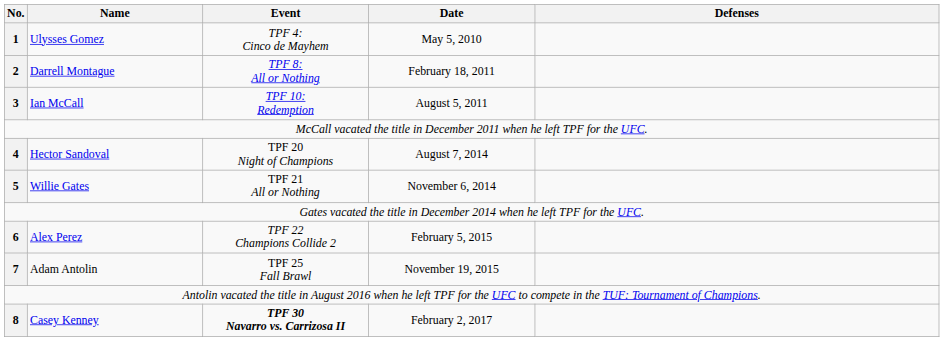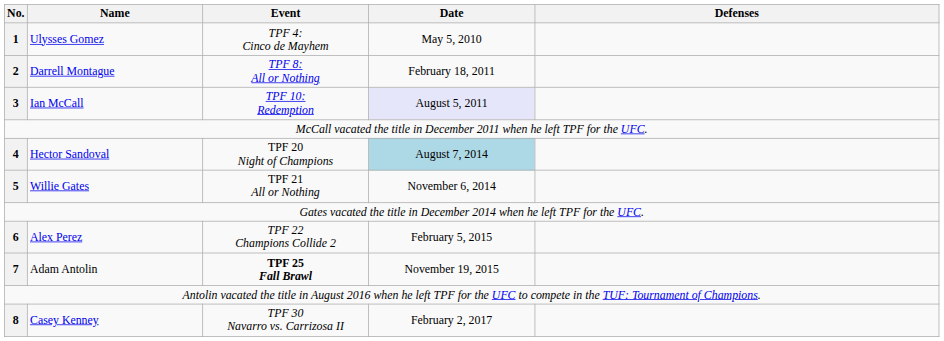(452, 103) no background -> (452, 103) lavender background
(452, 154) no background -> (452, 154) lightblue background
(286, 269) normal -> (286, 269) bold
(286, 320) bold -> (286, 320) normal
